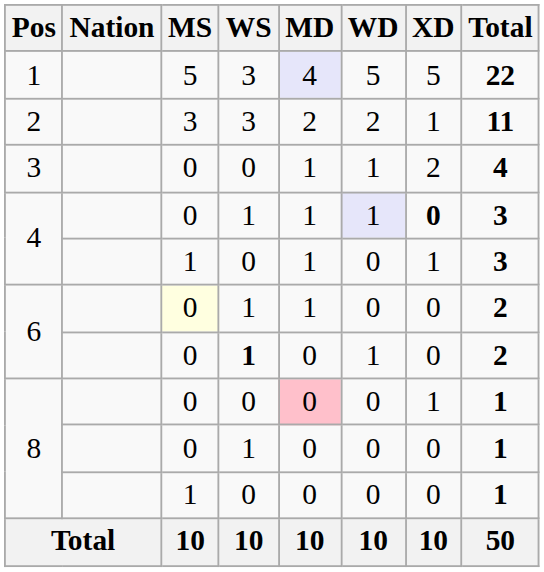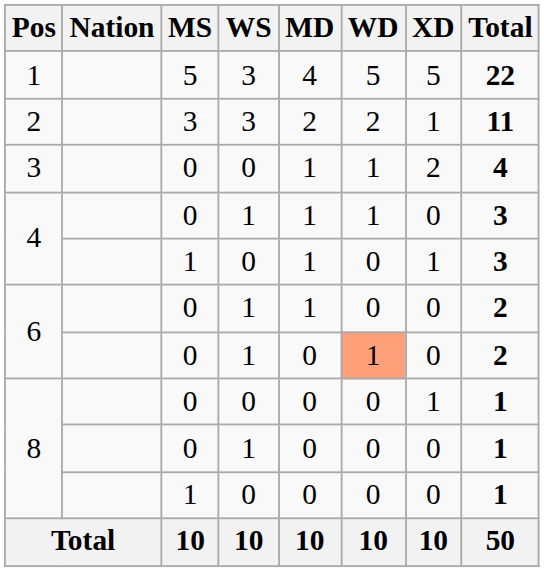(310, 74) lavender background -> (310, 74) no background
(373, 214) lavender background -> (373, 214) no background
(433, 214) bold -> (433, 214) normal
(190, 307) lightyellow background -> (190, 307) no background
(249, 354) bold -> (249, 354) normal
(373, 354) no background -> (373, 354) lightsalmon background
(310, 401) pink background -> (310, 401) no background
